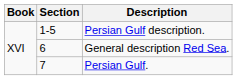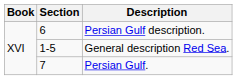(48, 30) 1-5 -> (43, 30) 6
(43, 48) 6 -> (48, 48) 1-5
